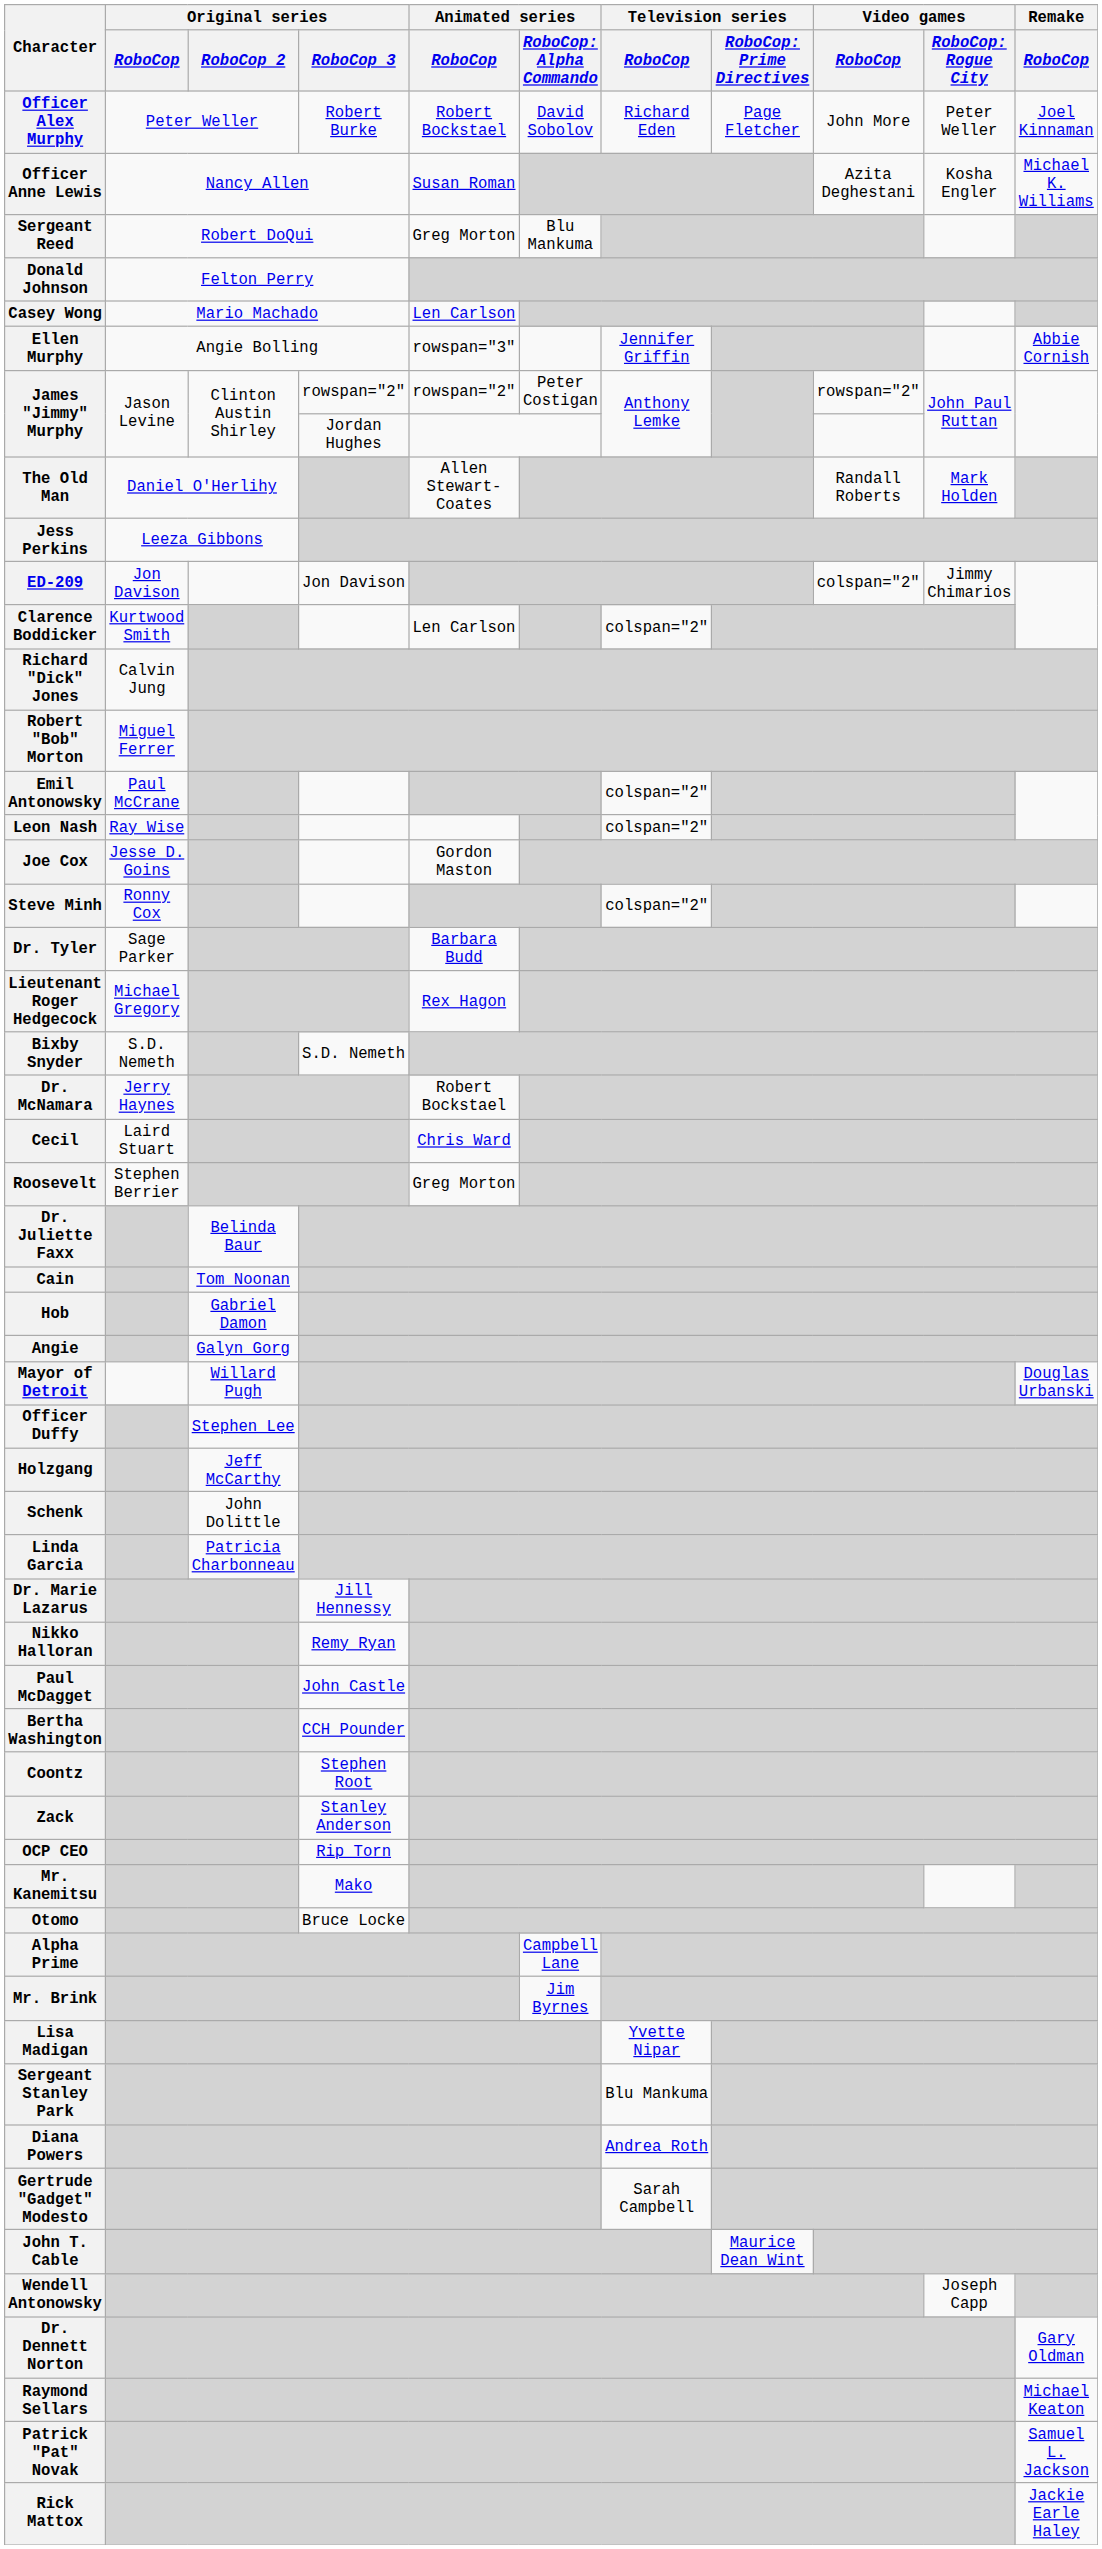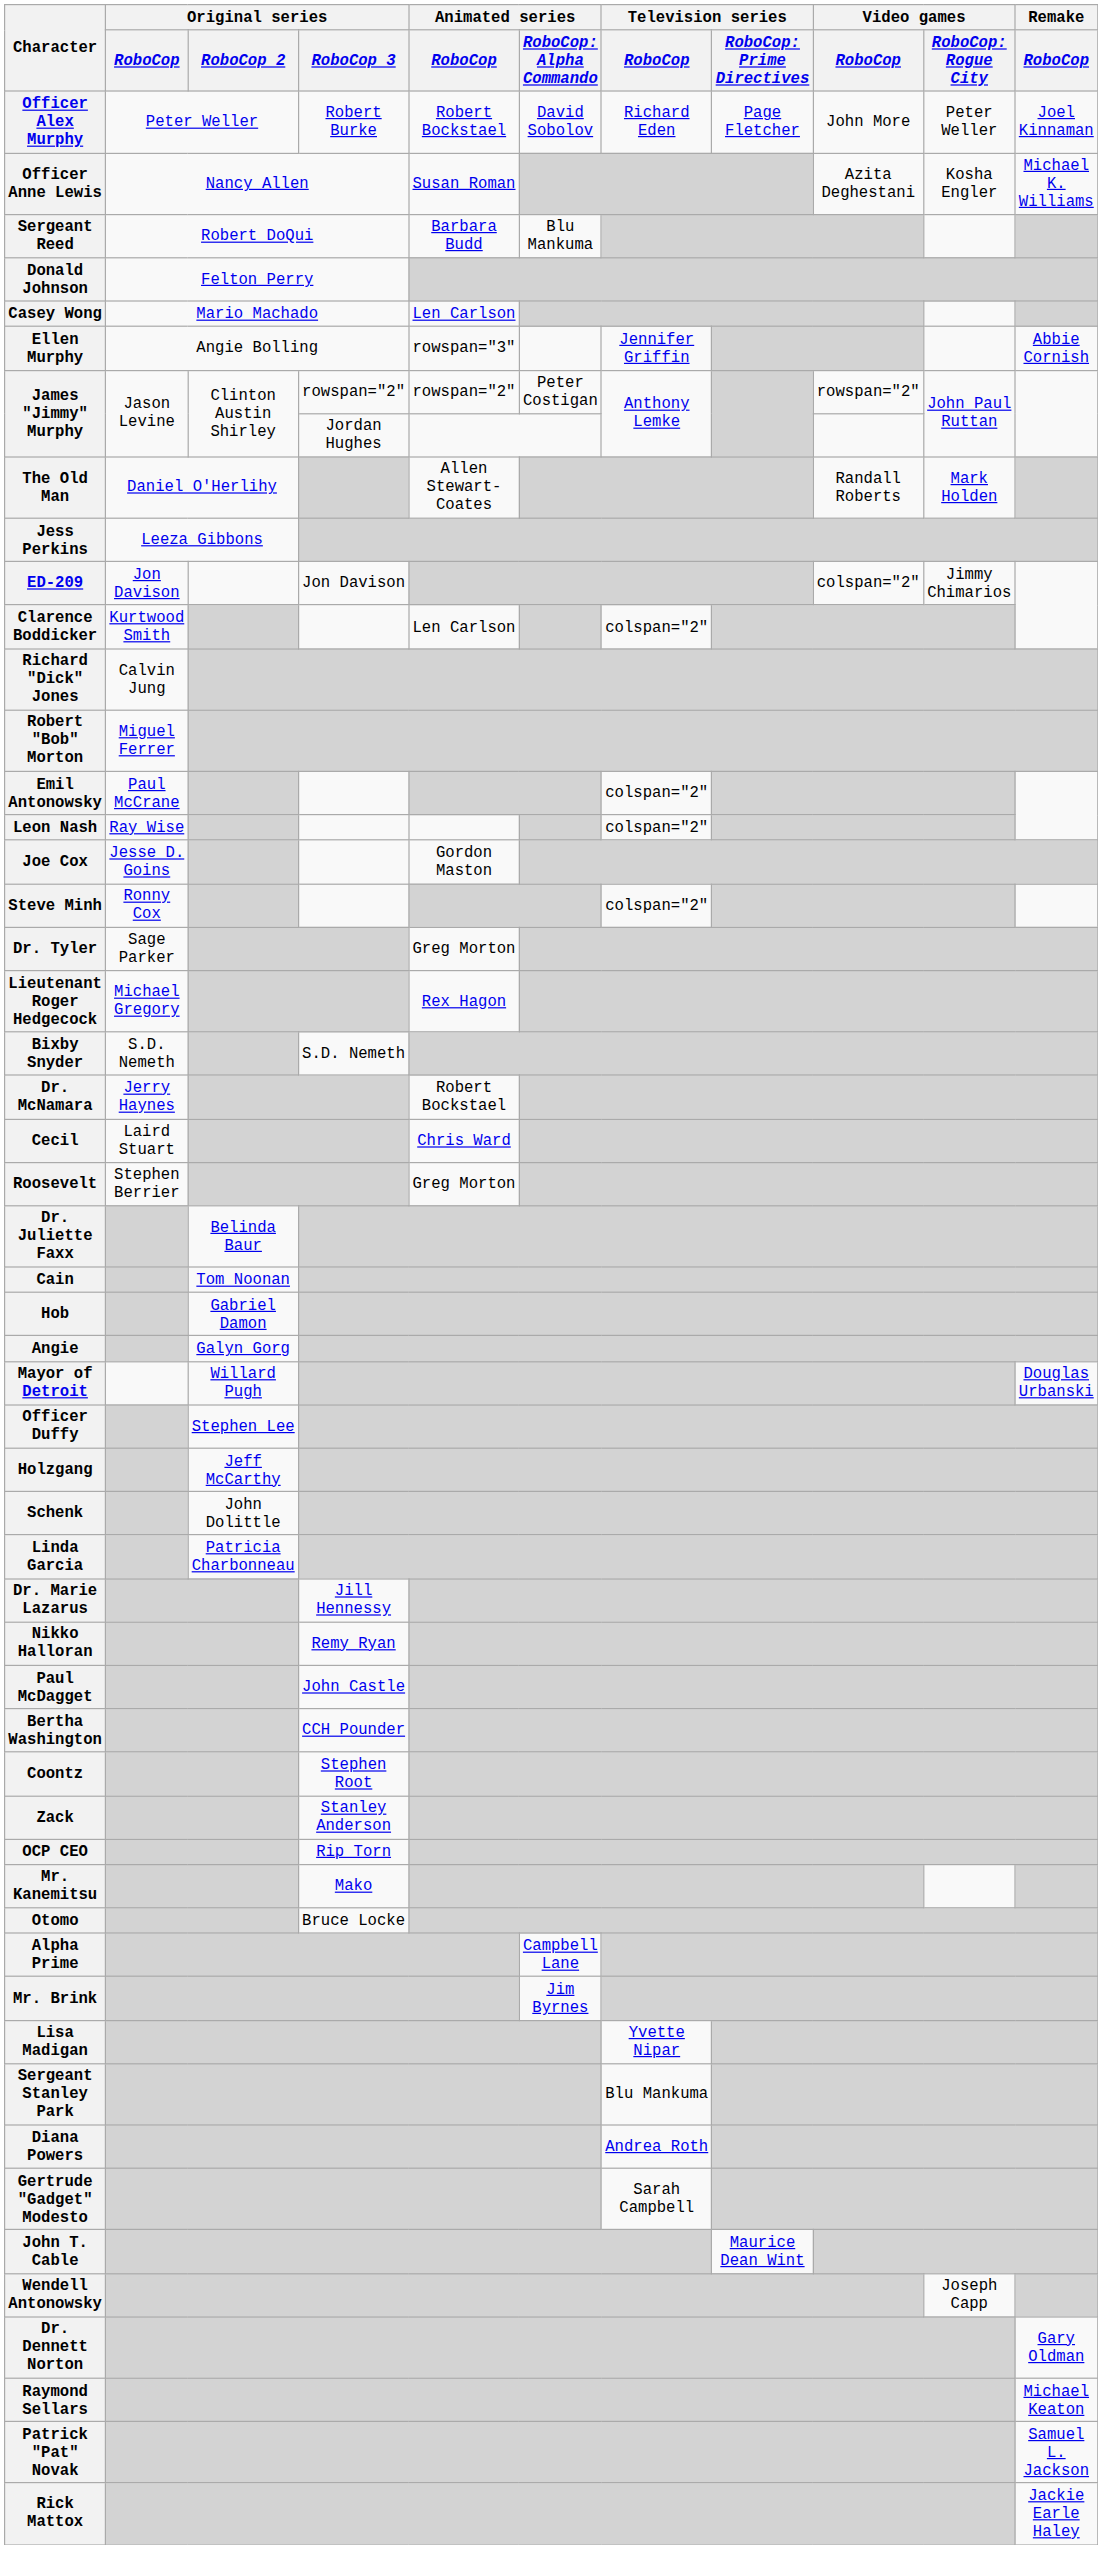(464, 236) Greg Morton -> (464, 236) Barbara Budd
(464, 949) Barbara Budd -> (464, 949) Greg Morton
